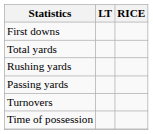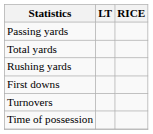rows swapped: (33, 31) <-> (38, 84)
